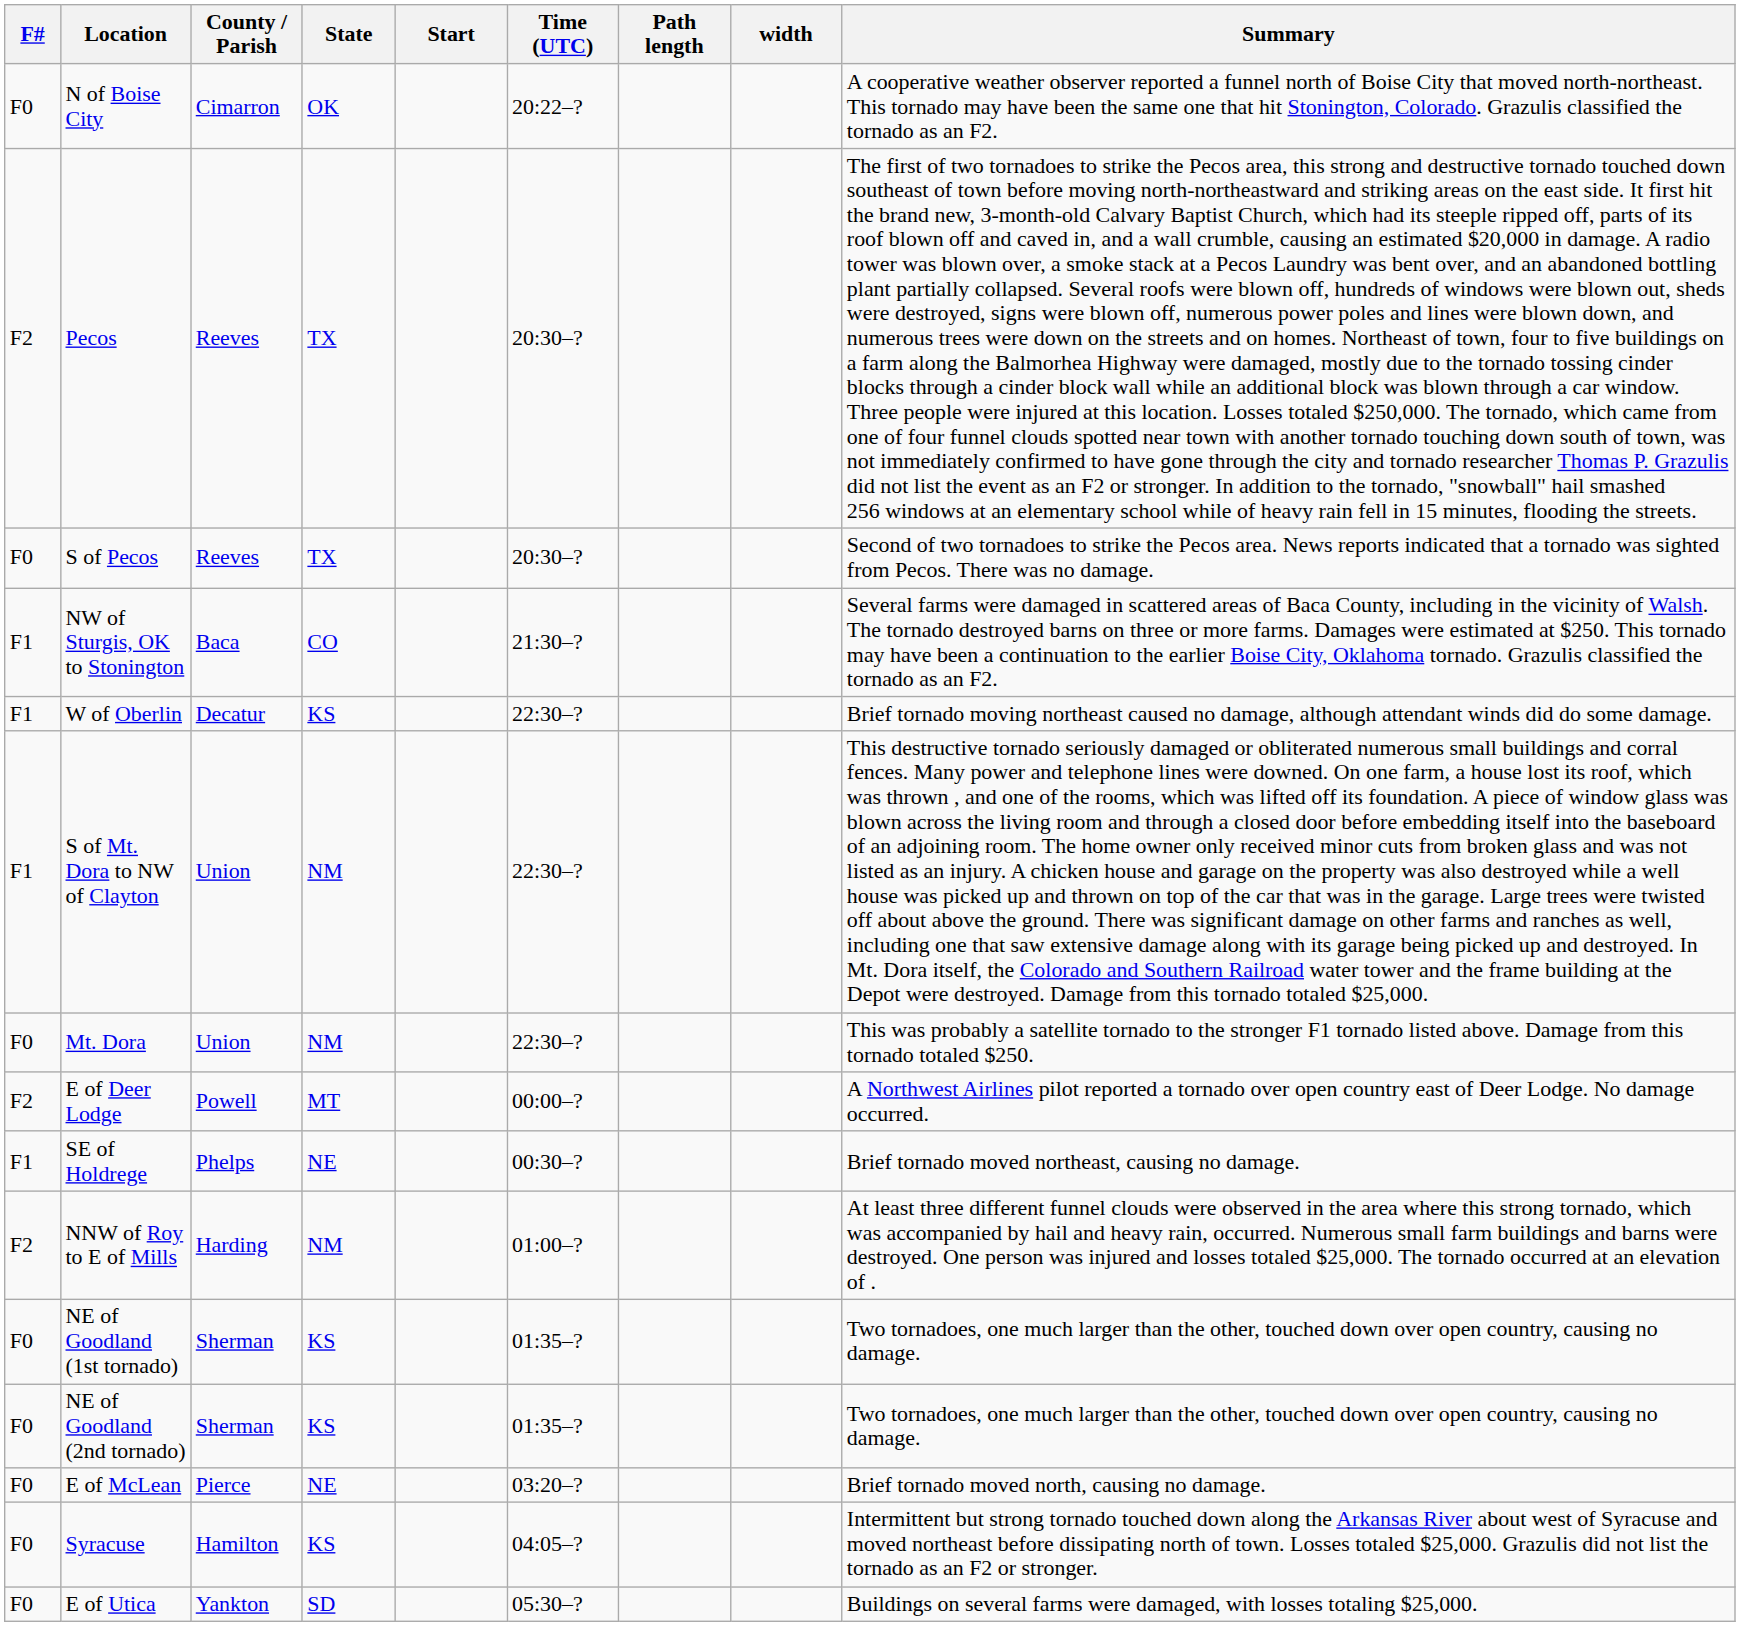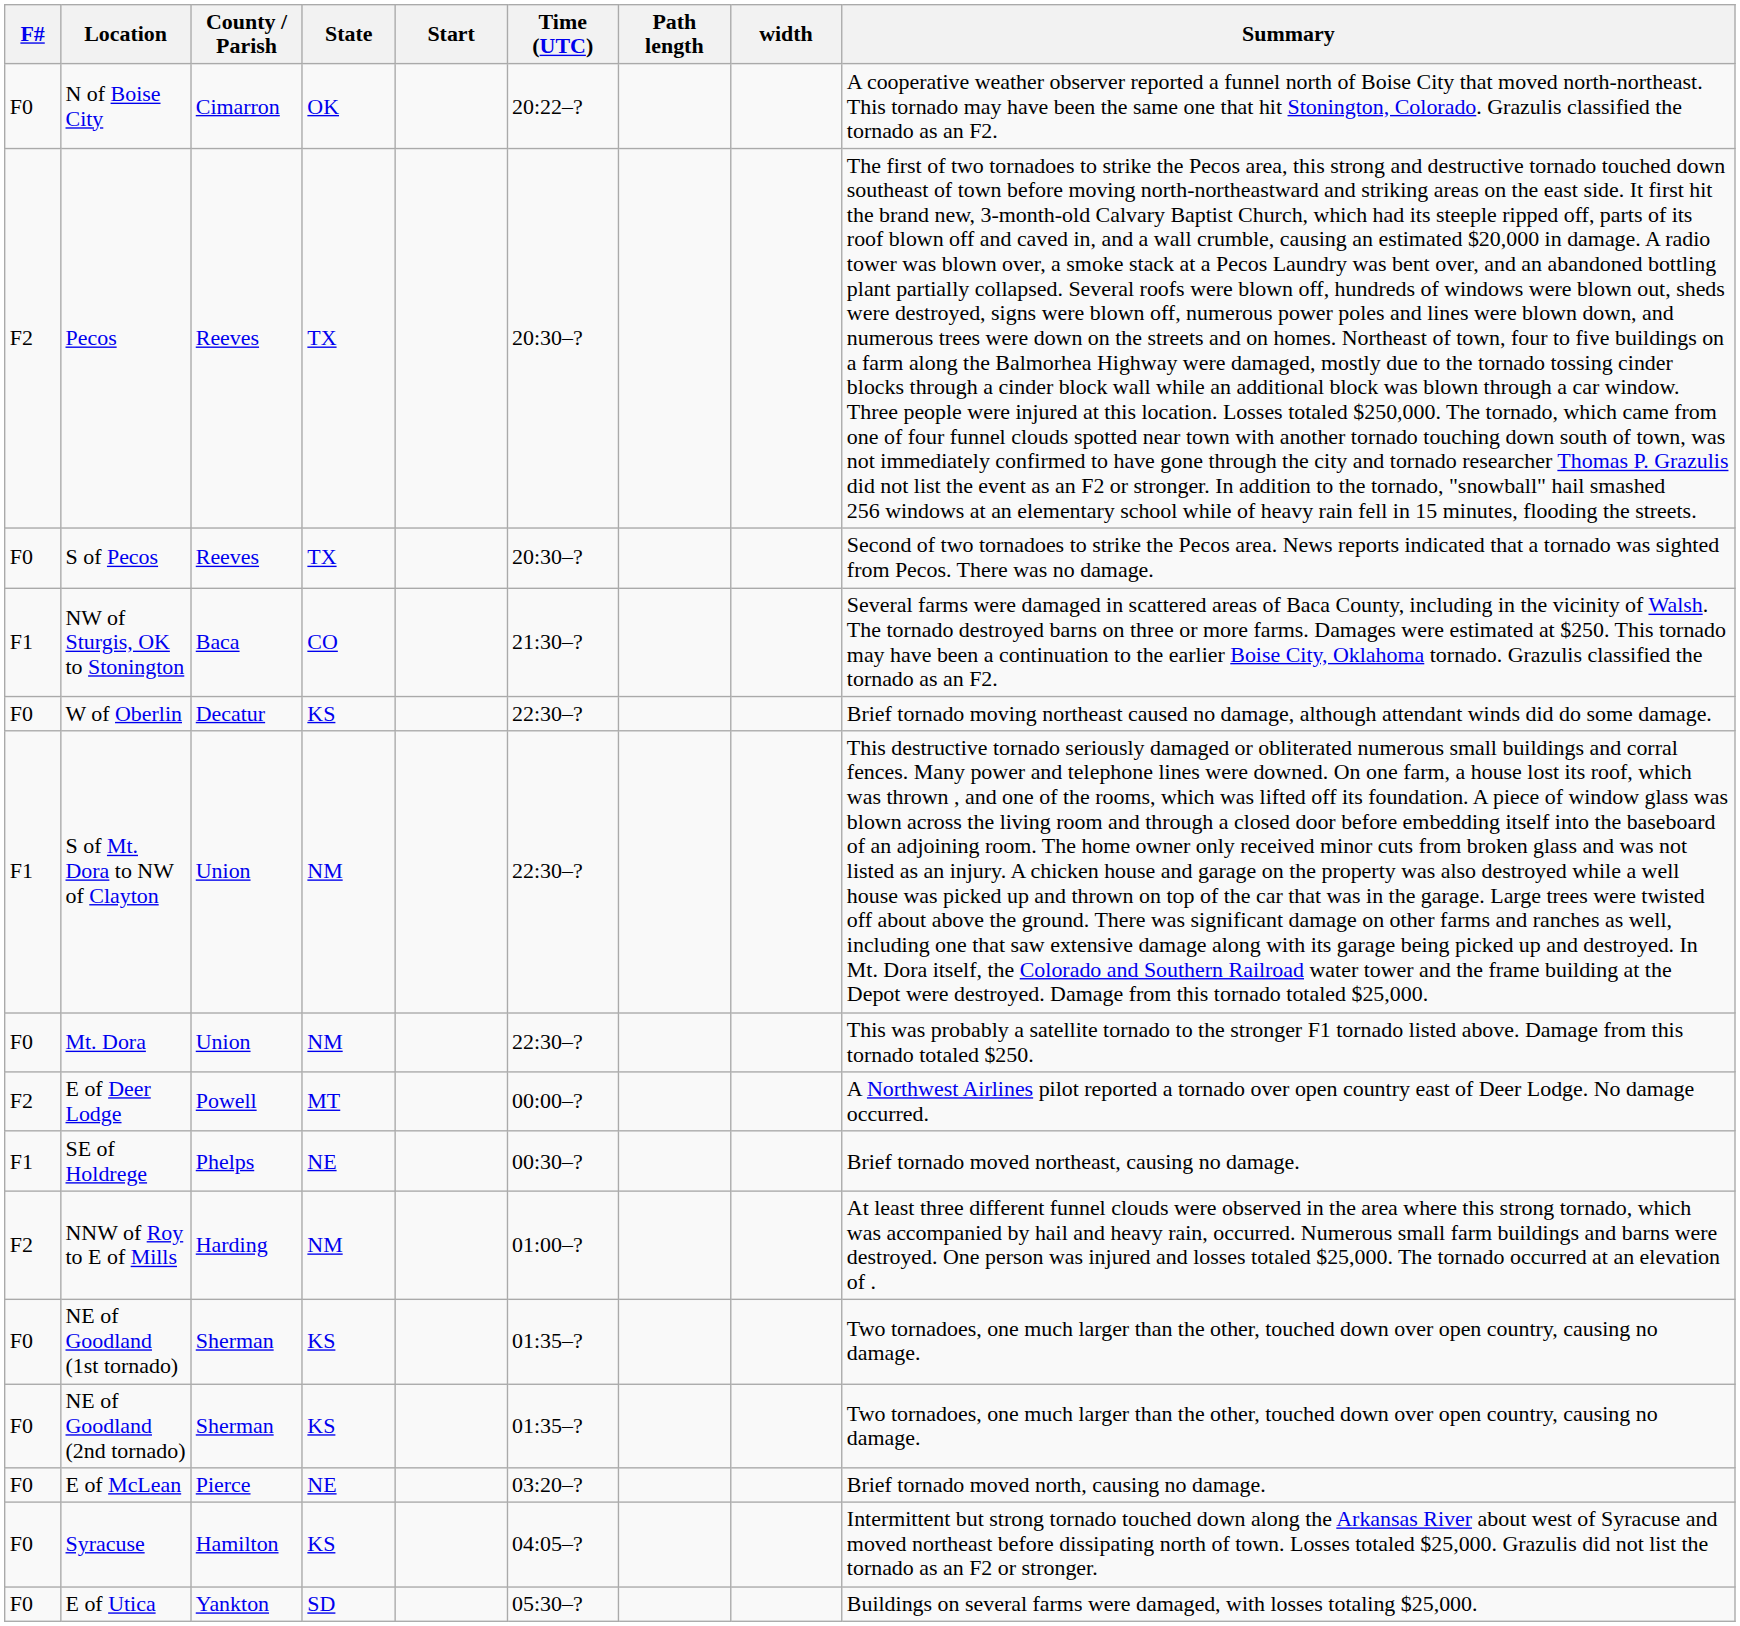(21, 713) F1 -> (21, 713) F0
